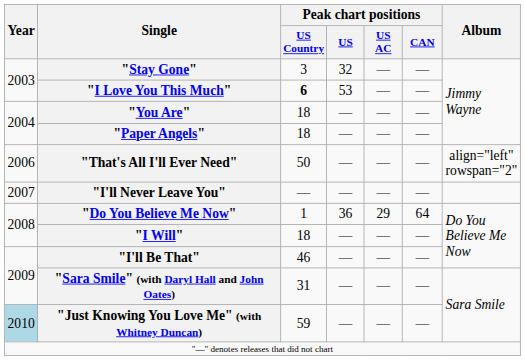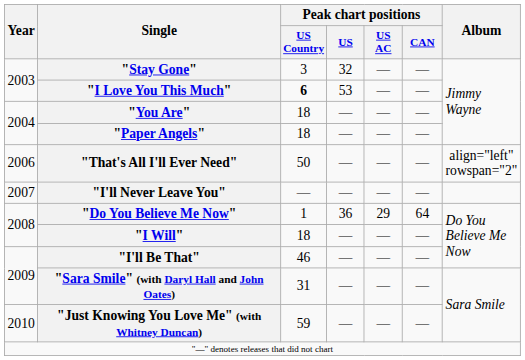(21, 323) lightblue background -> (21, 323) no background
